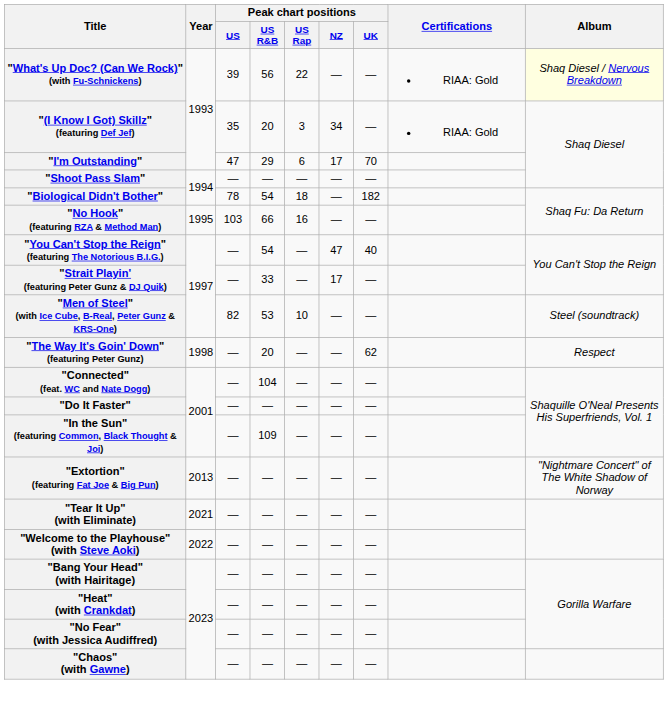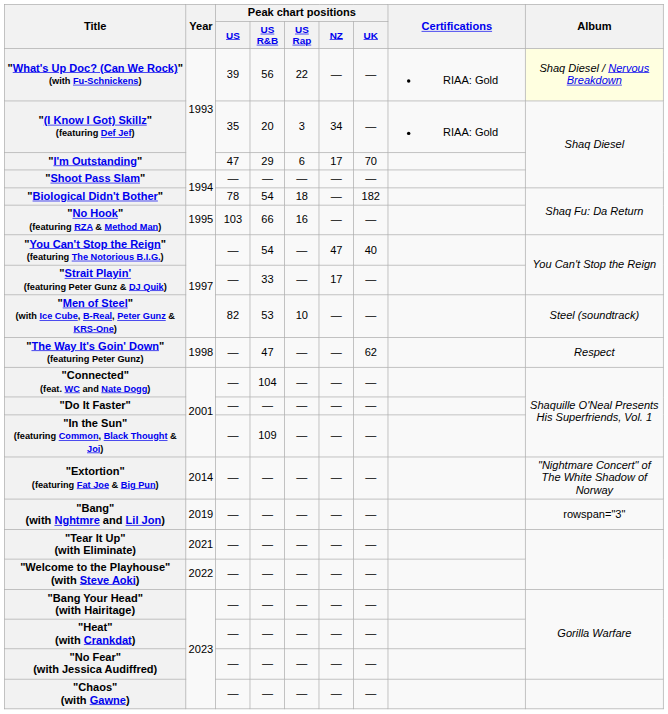(267, 352) 20 -> (267, 352) 47
(201, 478) 2013 -> (201, 478) 2014
+ row: (95, 514)
